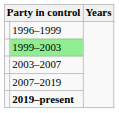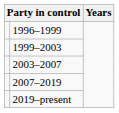(37, 47) lightgreen background -> (37, 47) no background
(43, 99) bold -> (42, 99) normal
